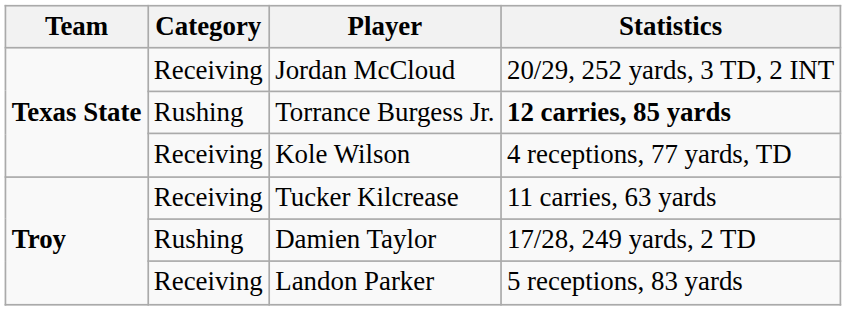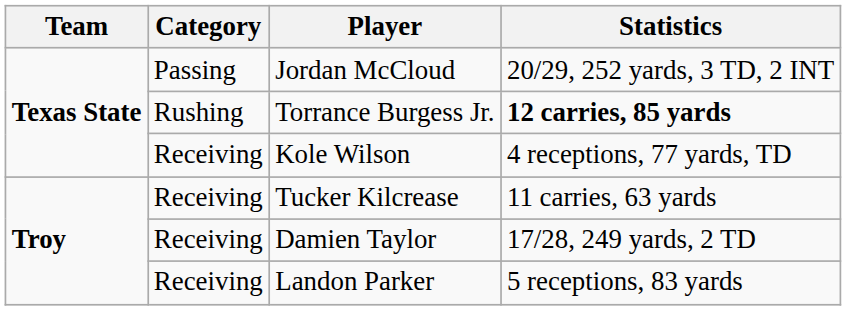(208, 69) Receiving -> (195, 69) Passing
(199, 239) Rushing -> (208, 239) Receiving
